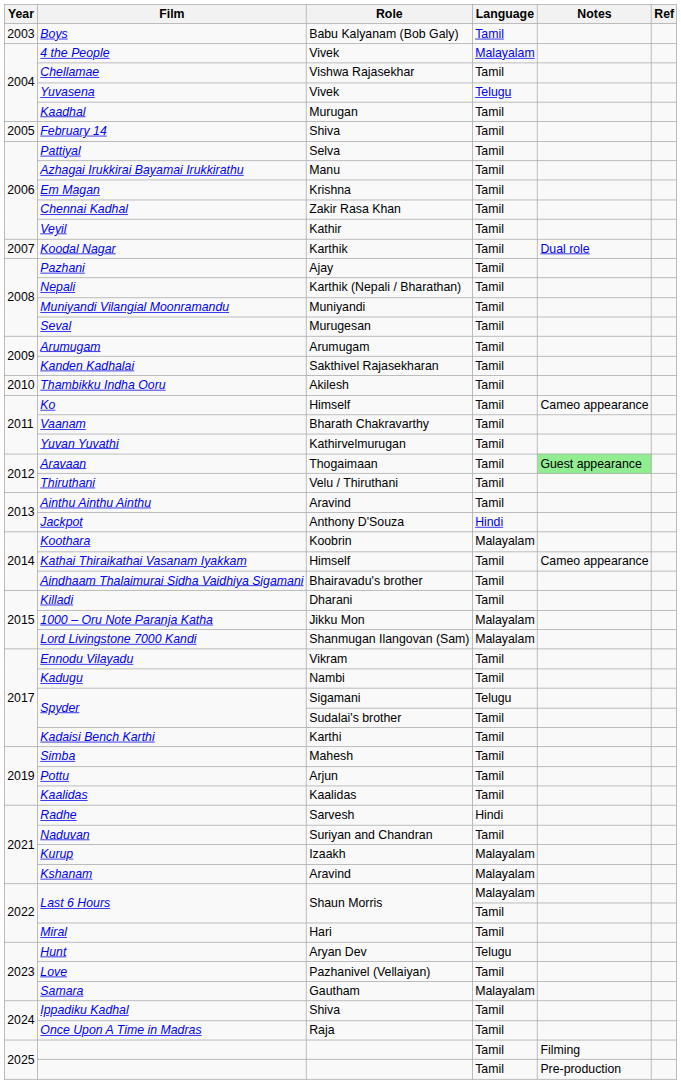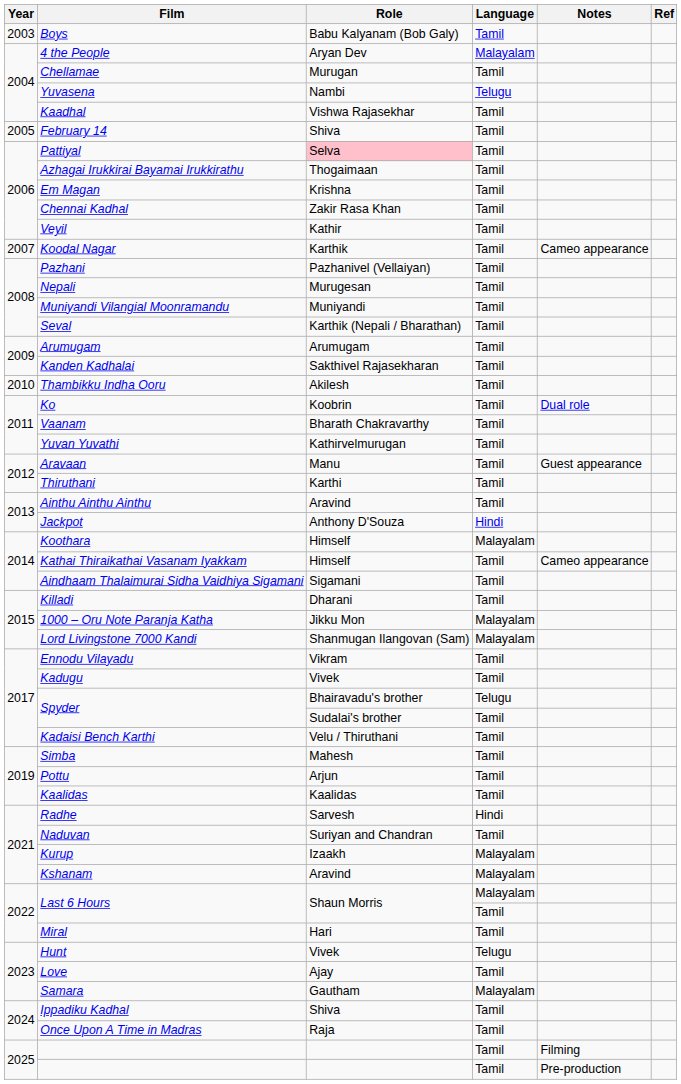(324, 53) Vivek -> (338, 53) Aryan Dev
(362, 72) Vishwa Rajasekhar -> (334, 72) Murugan
(324, 92) Vivek -> (327, 92) Nambi
(334, 111) Murugan -> (362, 111) Vishwa Rajasekhar
(325, 151) no background -> (325, 151) pink background
(325, 170) Manu -> (343, 170) Thogaimaan
(565, 248) Dual role -> (594, 248) Cameo appearance
(321, 268) Ajay -> (370, 268) Pazhanivel (Vellaiyan)
(385, 287) Karthik (Nepali / Bharathan) -> (340, 287) Murugesan
(340, 326) Murugesan -> (385, 326) Karthik (Nepali / Bharathan)
(330, 405) Himself -> (330, 405) Koobrin
(594, 405) Cameo appearance -> (565, 405) Dual role
(343, 463) Thogaimaan -> (325, 463) Manu
(591, 463) lightgreen background -> (591, 463) no background
(354, 483) Velu / Thiruthani -> (325, 483) Karthi
(330, 541) Koobrin -> (330, 541) Himself
(366, 580) Bhairavadu's brother -> (335, 580) Sigamani
(327, 678) Nambi -> (324, 678) Vivek
(335, 698) Sigamani -> (366, 698) Bhairavadu's brother
(325, 737) Karthi -> (354, 737) Velu / Thiruthani
(338, 952) Aryan Dev -> (324, 952) Vivek
(370, 971) Pazhanivel (Vellaiyan) -> (321, 971) Ajay
